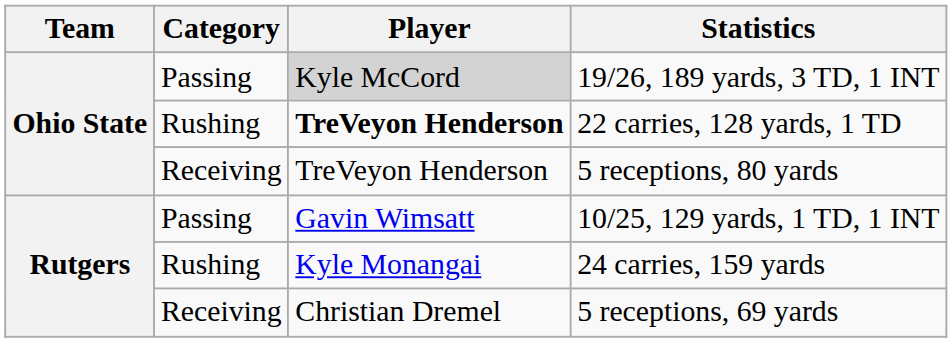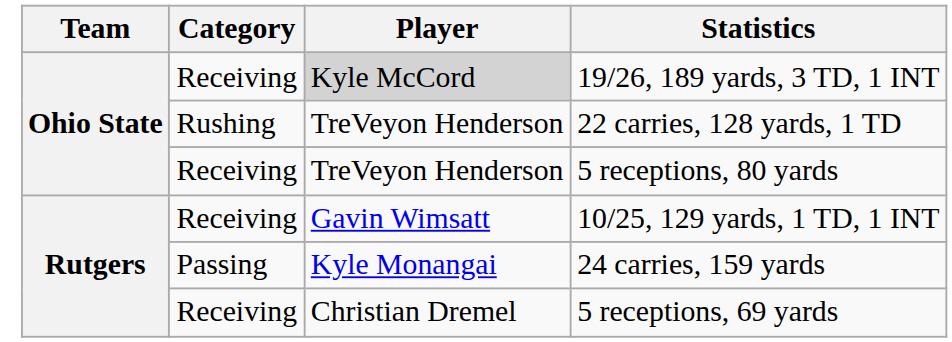(206, 76) Passing -> (237, 76) Receiving
(429, 123) bold -> (437, 123) normal
(206, 217) Passing -> (237, 217) Receiving
(211, 264) Rushing -> (222, 264) Passing
